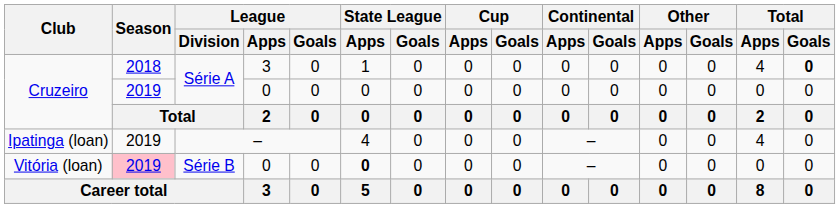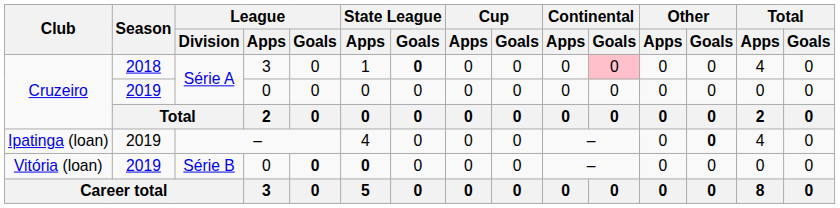(418, 66) normal -> (418, 66) bold
(614, 66) no background -> (614, 66) pink background
(809, 66) bold -> (809, 66) normal
(712, 141) normal -> (712, 141) bold
(143, 166) pink background -> (143, 166) no background
(315, 166) normal -> (315, 166) bold
